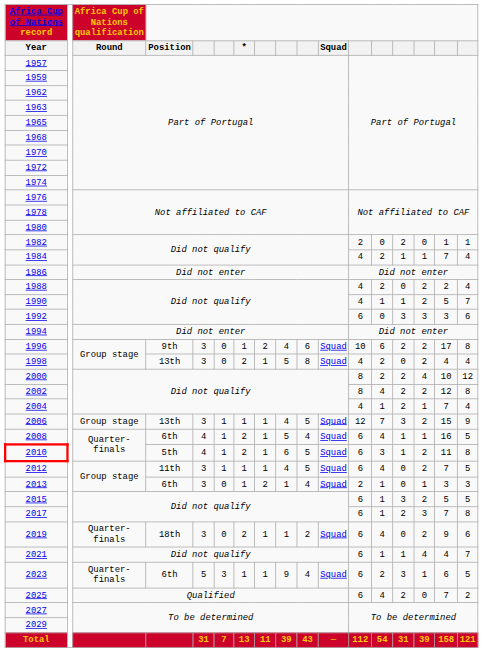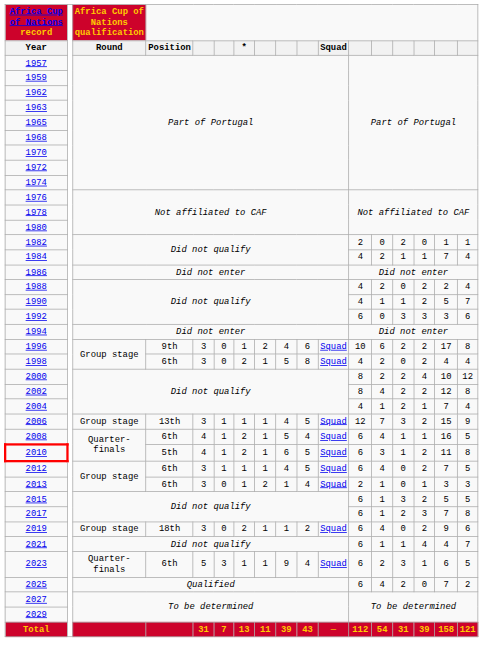(170, 361) 13th -> (170, 361) 6th
(170, 469) 11th -> (170, 469) 6th
(109, 534) Quarter-finals -> (109, 529) Group stage
